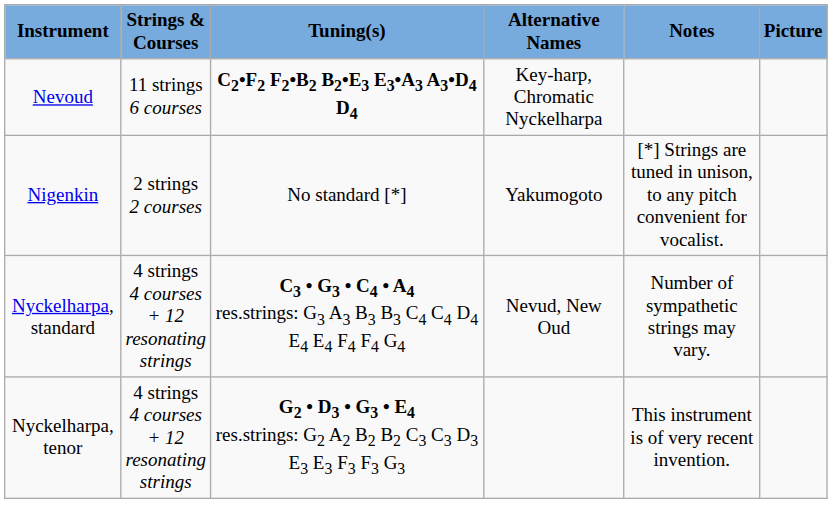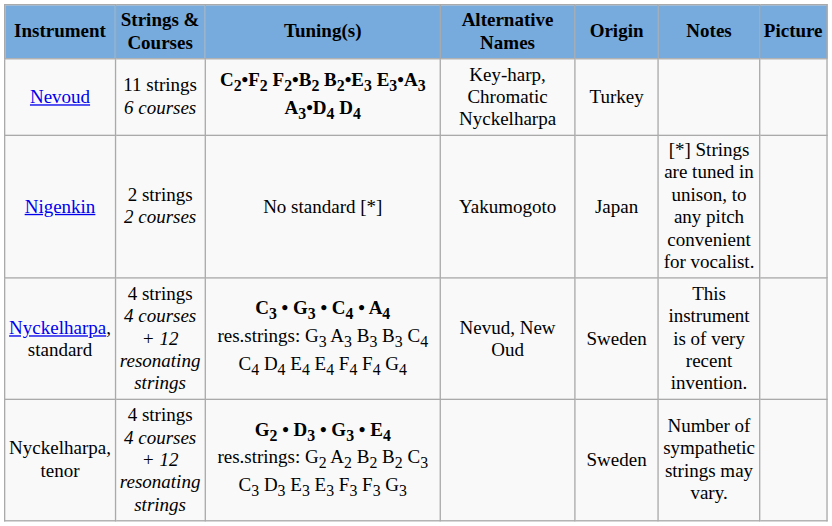+ column: (617, 31)
(692, 316) Number of sympathetic strings may vary. -> (709, 338) This instrument is of very recent invention.
(692, 437) This instrument is of very recent invention. -> (709, 459) Number of sympathetic strings may vary.
